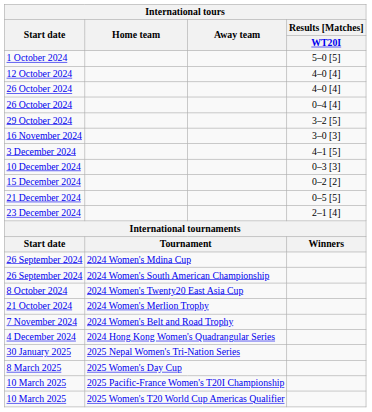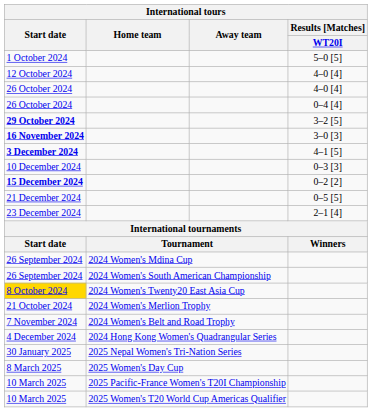(39, 120) normal -> (41, 120) bold
(44, 136) normal -> (45, 136) bold
(41, 151) normal -> (42, 151) bold
(44, 182) normal -> (45, 182) bold
(37, 290) no background -> (37, 290) gold background
